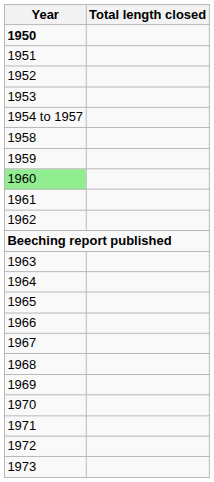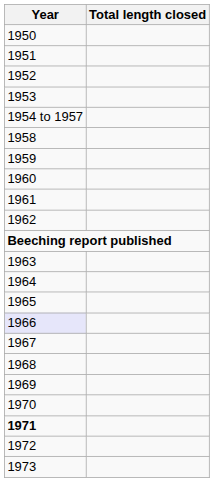(22, 35) bold -> (22, 35) normal
(22, 179) lightgreen background -> (22, 179) no background
(22, 323) no background -> (22, 323) lavender background
(22, 425) normal -> (22, 425) bold
